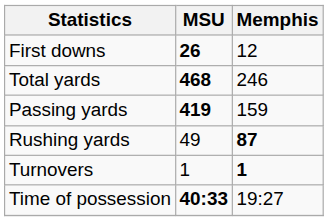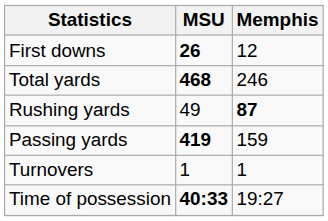rows swapped: (69, 140) <-> (68, 110)
(242, 170) bold -> (242, 170) normal
